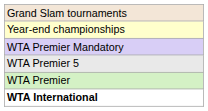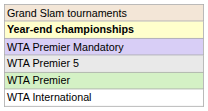(66, 29) normal -> (70, 29) bold
(52, 97) bold -> (49, 97) normal
